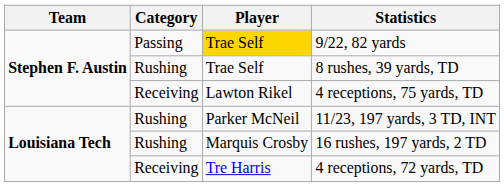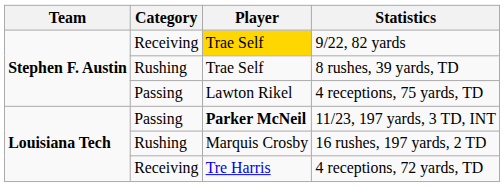(158, 43) Passing -> (166, 43) Receiving
(166, 93) Receiving -> (158, 93) Passing
(161, 118) Rushing -> (158, 118) Passing
(253, 118) normal -> (256, 118) bold
